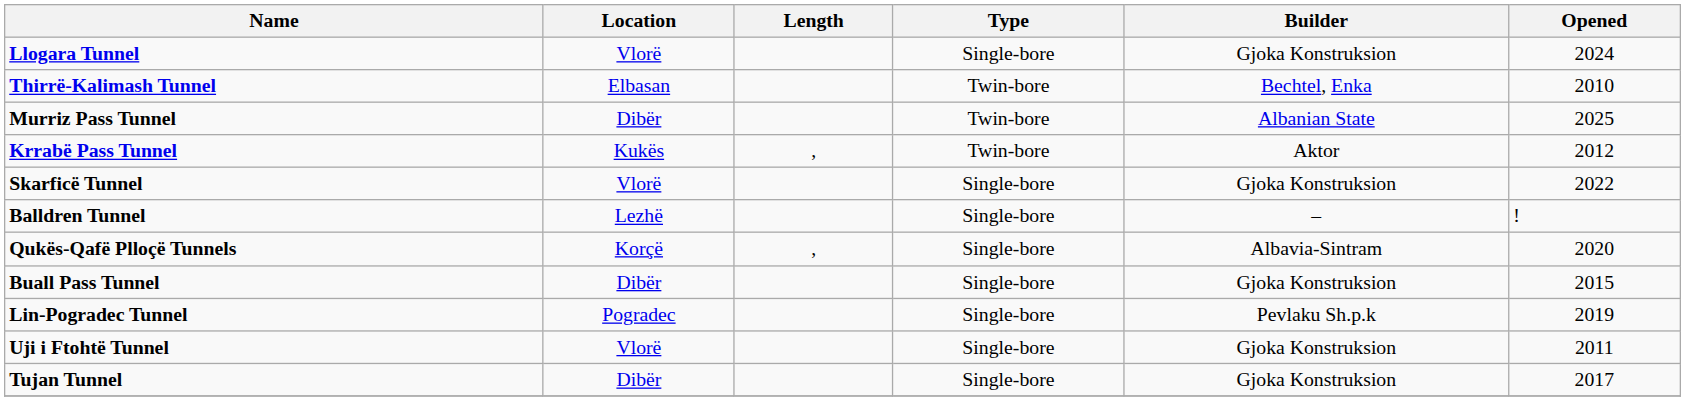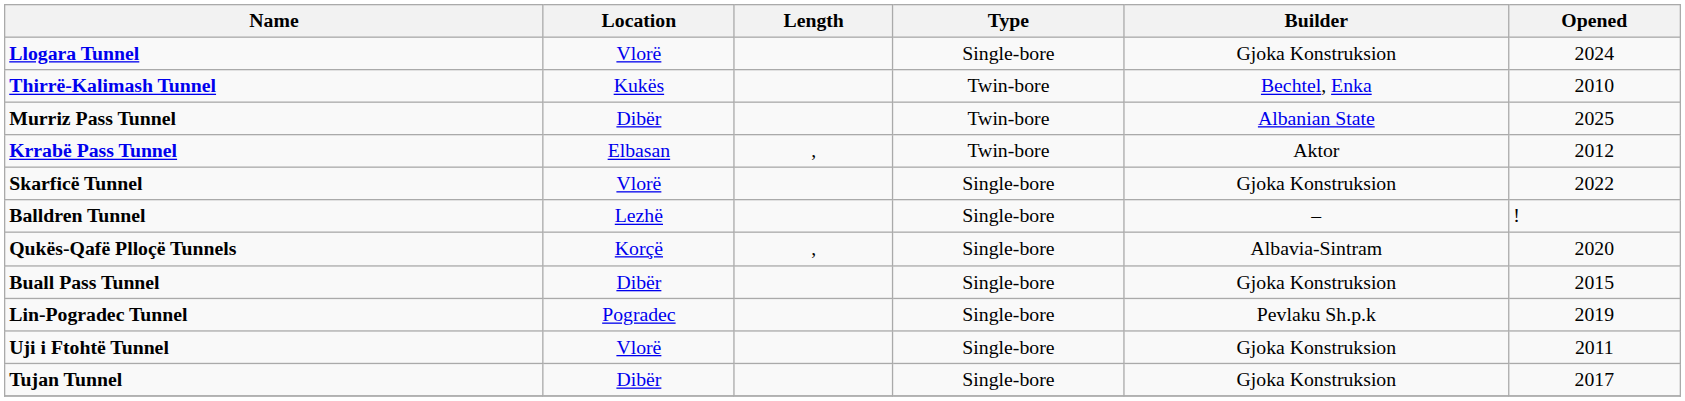(639, 86) Elbasan -> (639, 86) Kukës
(639, 151) Kukës -> (639, 151) Elbasan
